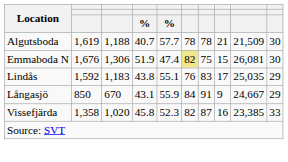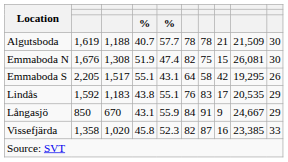(117, 59) 1,306 -> (117, 59) 1,308
(190, 59) khaki background -> (190, 59) no background
+ row: (37, 76)
(249, 76) 25,035 -> (249, 94) 20,535
